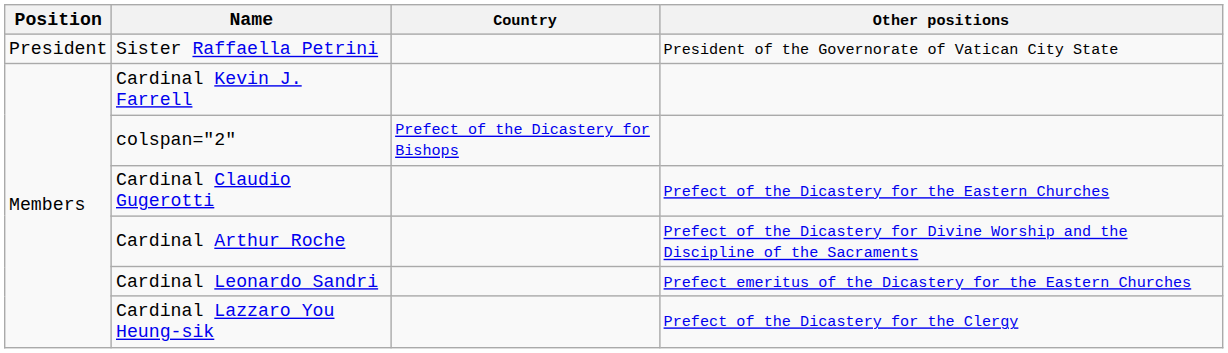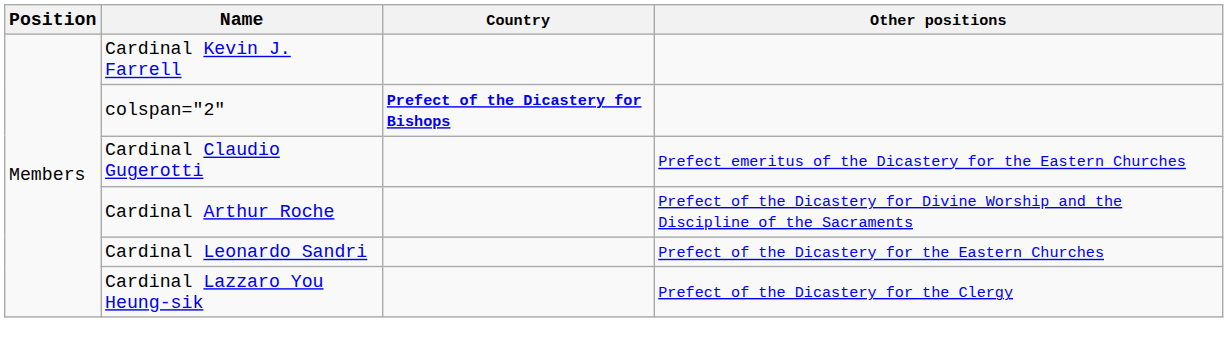- row: (247, 49)
(522, 141) normal -> (514, 110) bold
(886, 191) Prefect of the Dicastery for the Eastern Churches -> (922, 162) Prefect emeritus of the Dicastery for the Eastern Churches
(927, 282) Prefect emeritus of the Dicastery for the Eastern Churches -> (881, 253) Prefect of the Dicastery for the Eastern Churches
